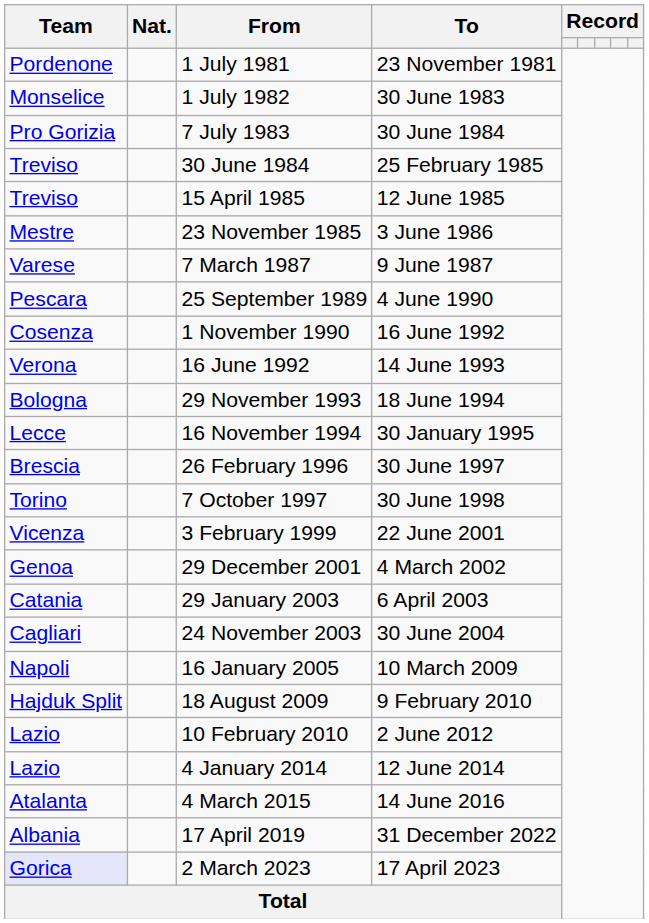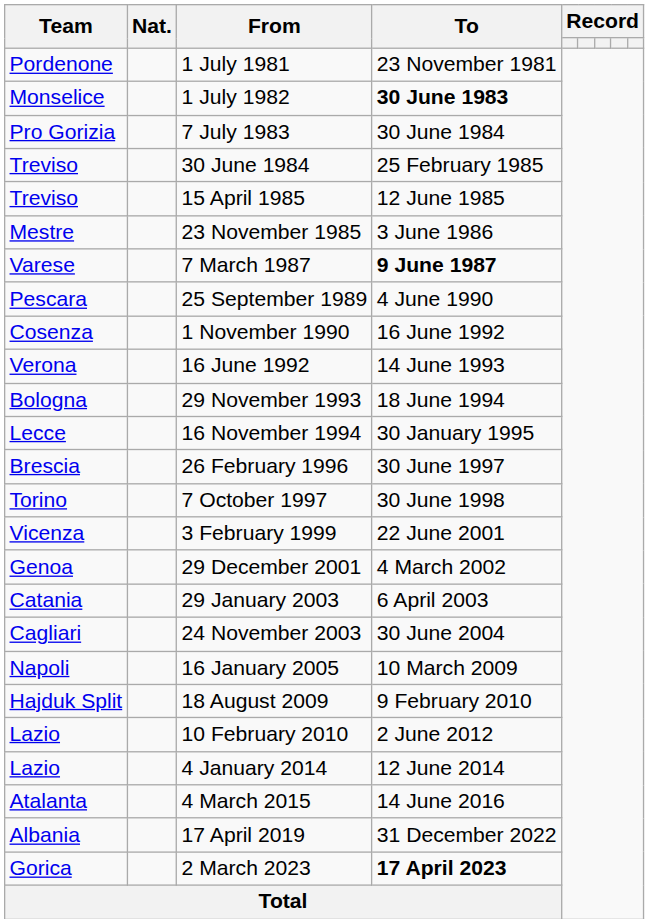(441, 97) normal -> (443, 97) bold
(435, 265) normal -> (437, 265) bold
(41, 868) lavender background -> (41, 868) no background
(439, 868) normal -> (442, 868) bold
